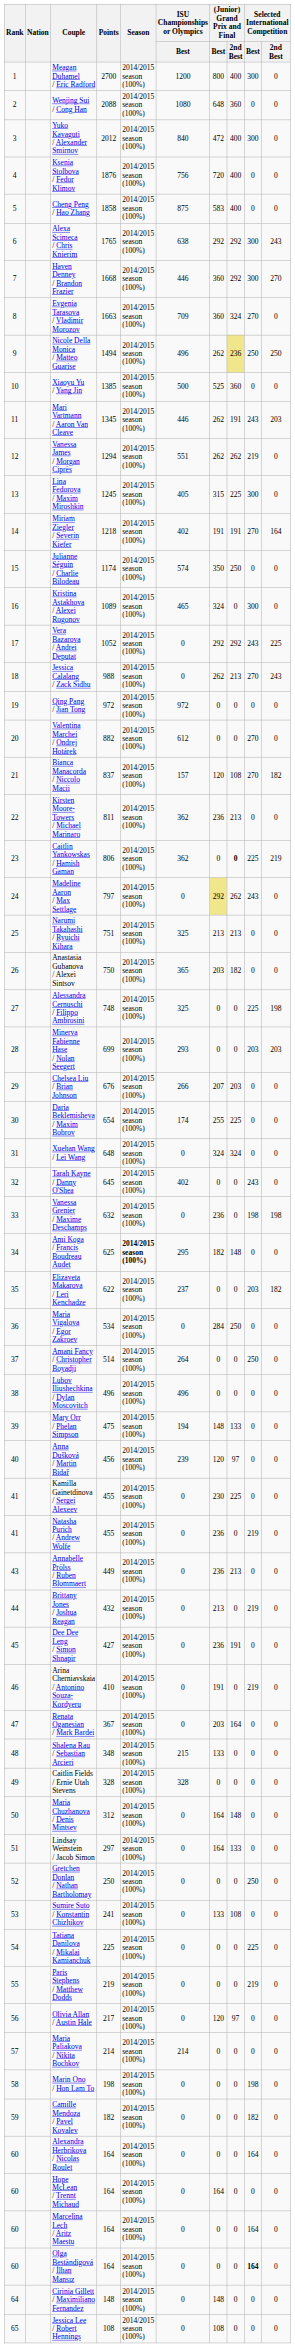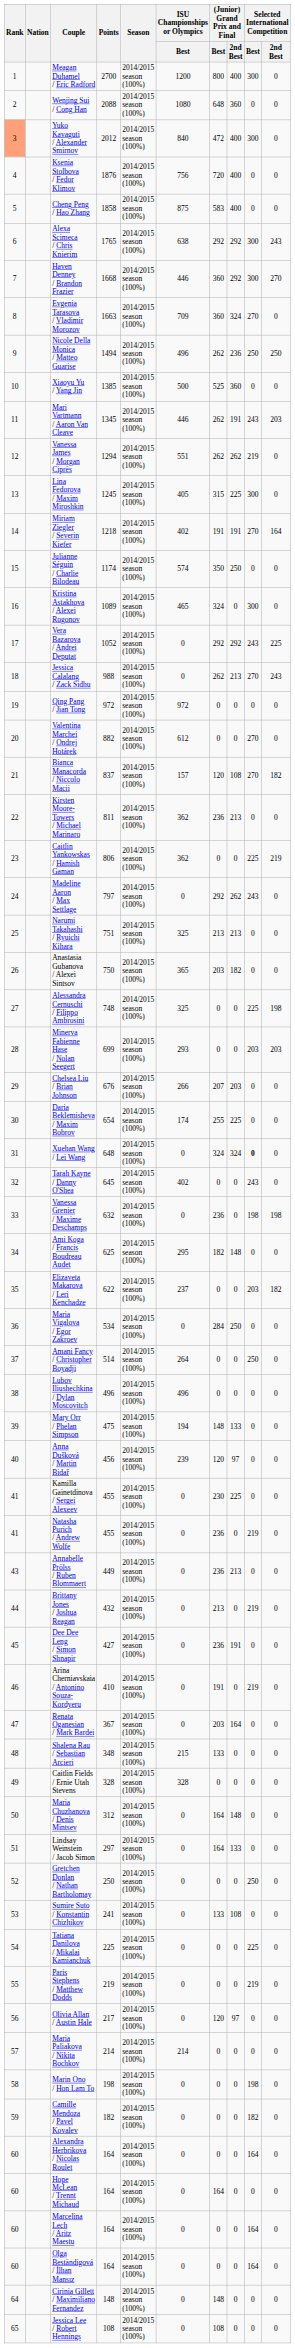(15, 138) no background -> (15, 138) lightsalmon background
(236, 353) khaki background -> (236, 353) no background
(236, 859) bold -> (236, 859) normal
(218, 896) khaki background -> (218, 896) no background
(253, 1153) normal -> (253, 1153) bold
(138, 1252) bold -> (138, 1252) normal
(253, 2266) bold -> (253, 2266) normal
